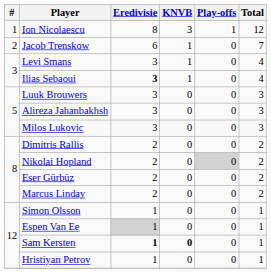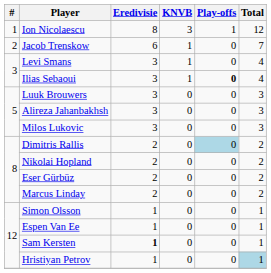(155, 78) bold -> (155, 78) normal
(234, 78) normal -> (234, 78) bold
(234, 144) no background -> (234, 144) lightblue background
(234, 161) lightgrey background -> (234, 161) no background
(155, 227) lightgrey background -> (155, 227) no background
(190, 243) bold -> (190, 243) normal
(261, 260) no background -> (261, 260) lightblue background
